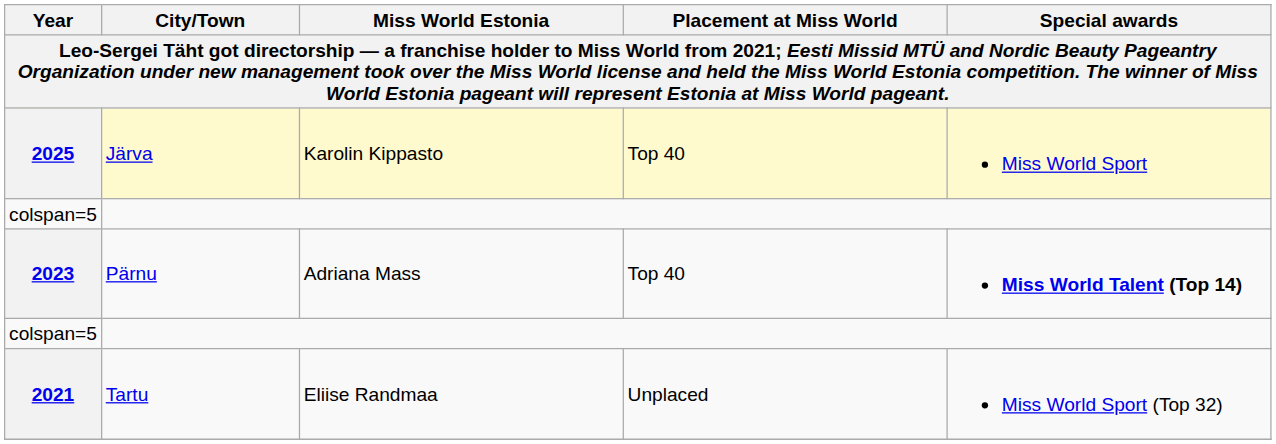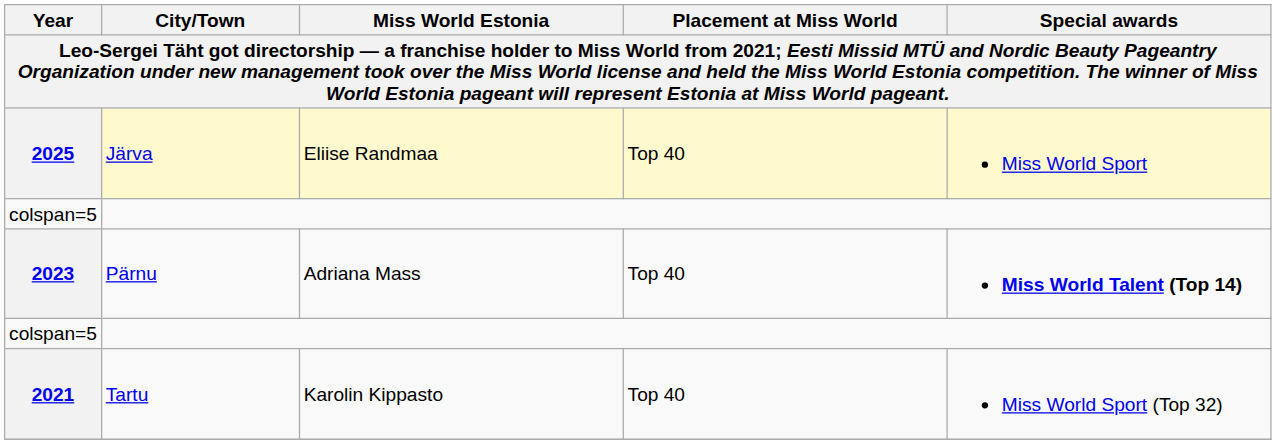(373, 153) Karolin Kippasto -> (371, 153) Eliise Randmaa
(371, 394) Eliise Randmaa -> (373, 394) Karolin Kippasto
(668, 394) Unplaced -> (656, 394) Top 40
